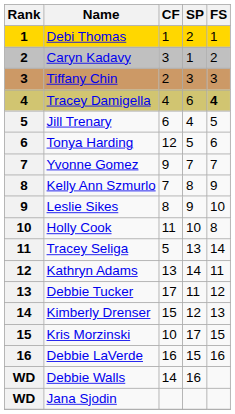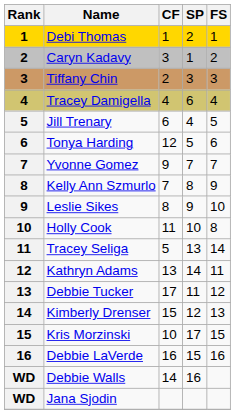(214, 100) bold -> (214, 100) normal
